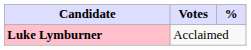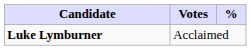(55, 34) pink background -> (55, 34) no background
